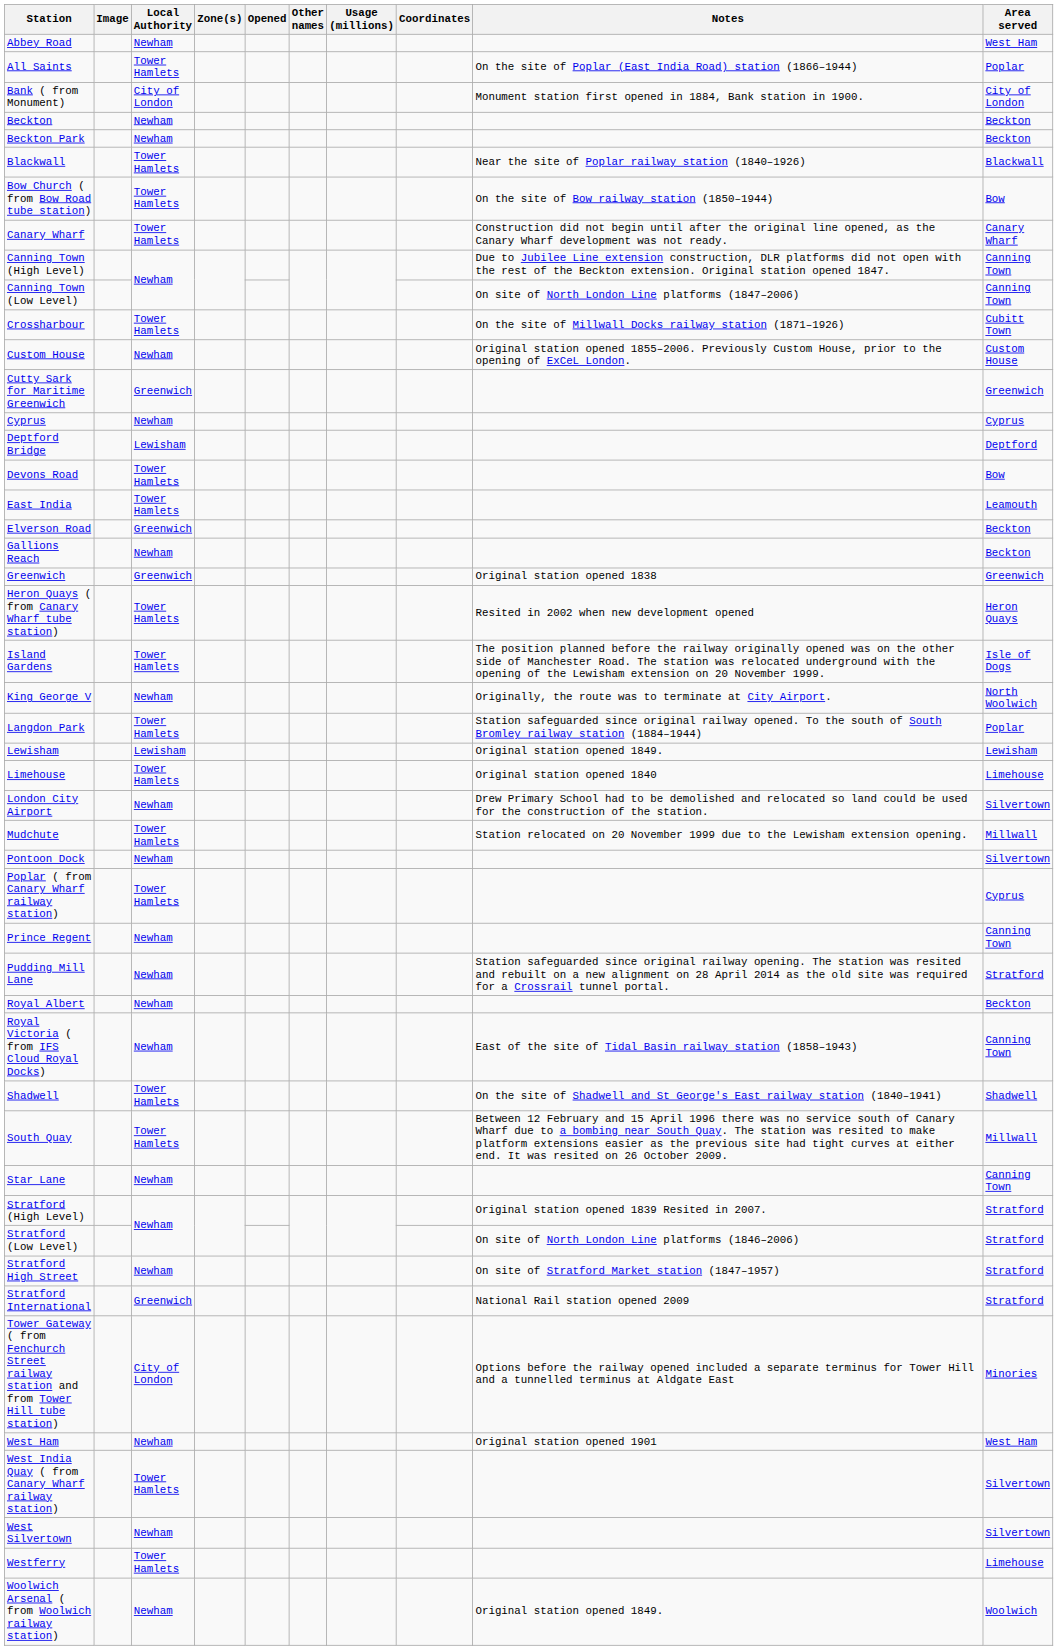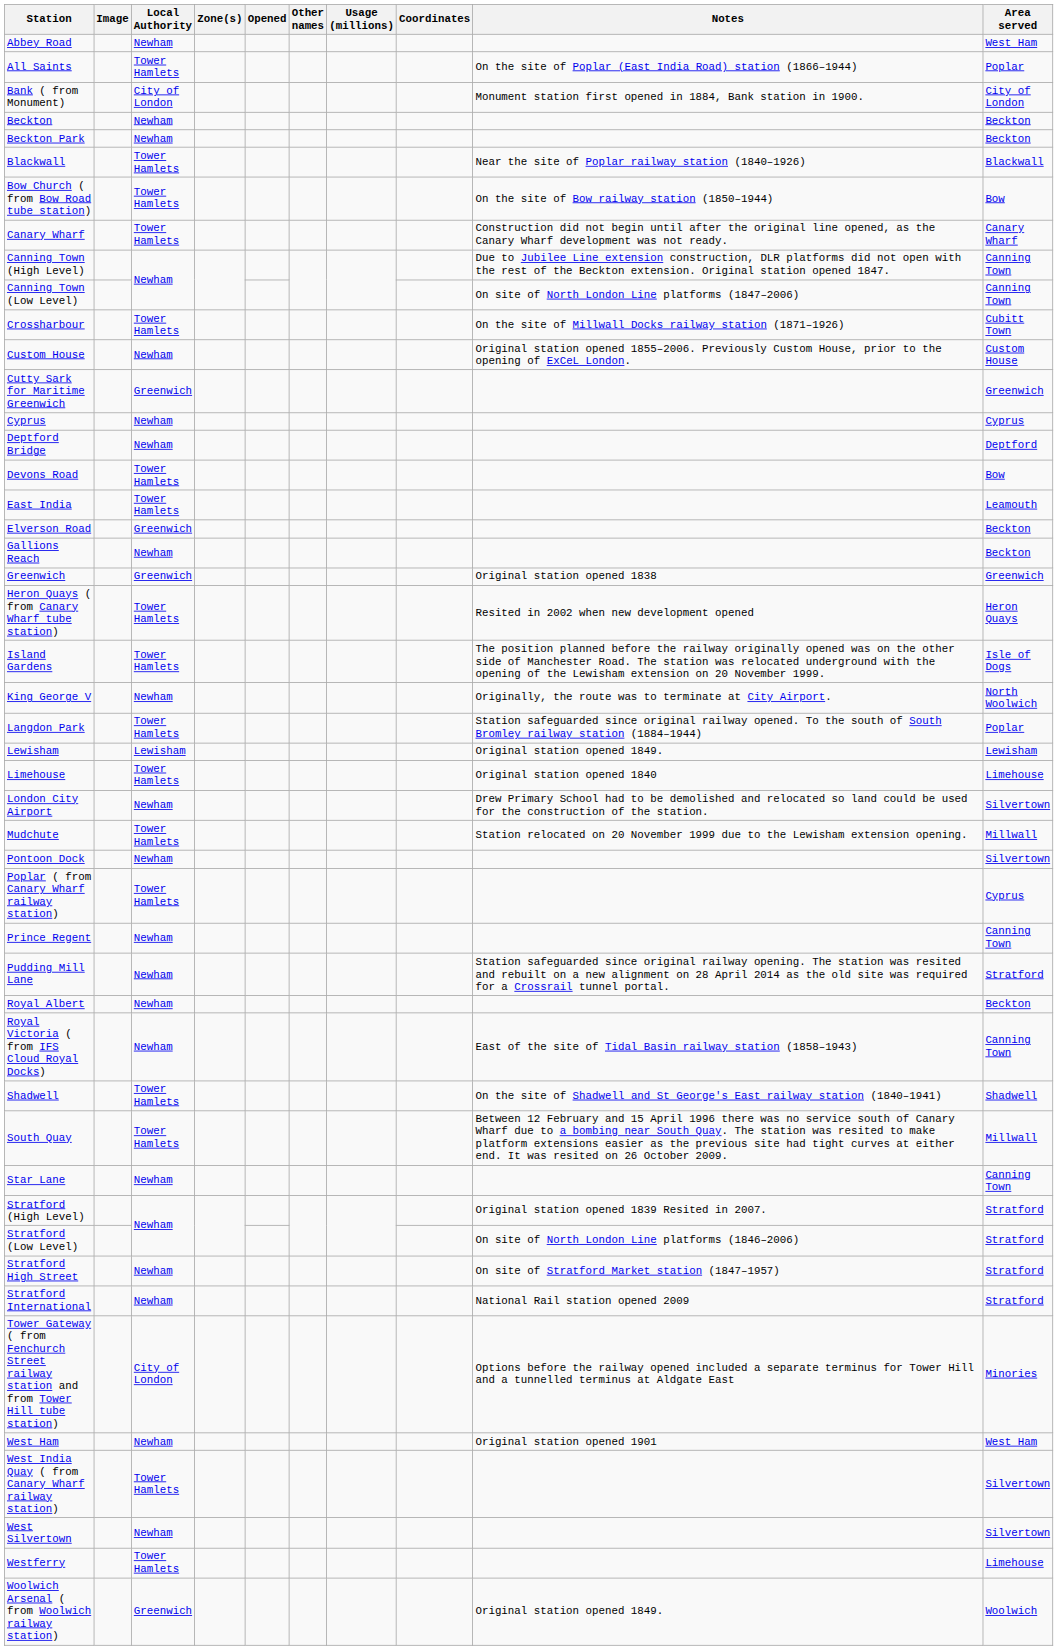(160, 445) Lewisham -> (153, 445) Newham
(163, 1301) Greenwich -> (153, 1301) Newham
(153, 1612) Newham -> (163, 1612) Greenwich
